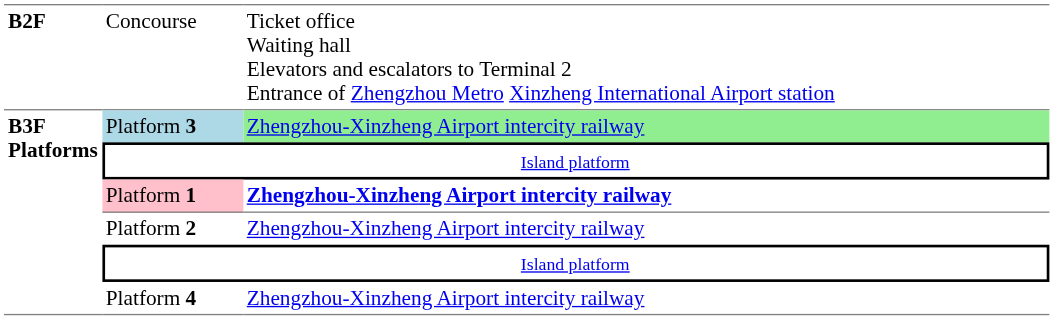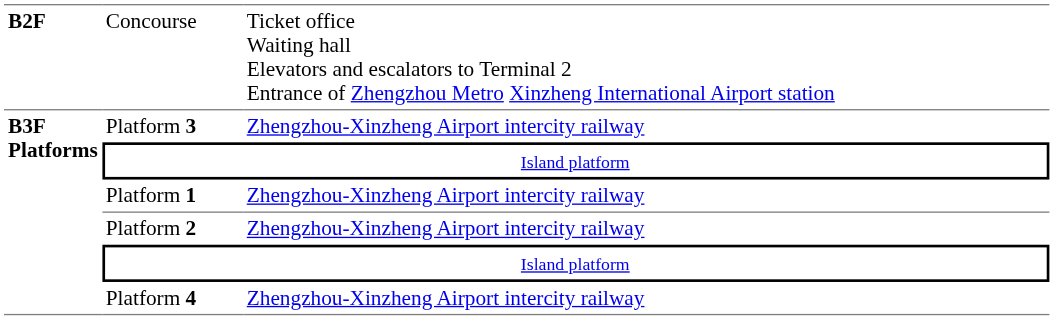(151, 126) lightblue background -> (151, 126) no background
(446, 126) lightgreen background -> (446, 126) no background
(151, 195) pink background -> (151, 195) no background
(459, 195) bold -> (446, 195) normal
